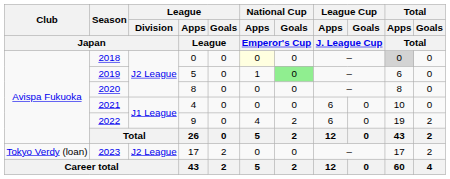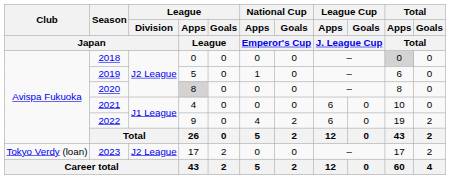(257, 58) lightyellow background -> (257, 58) no background
(294, 74) lightgreen background -> (294, 74) no background
(193, 89) no background -> (193, 89) lightgrey background
